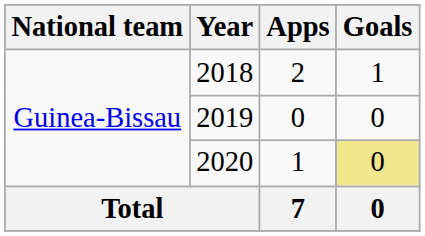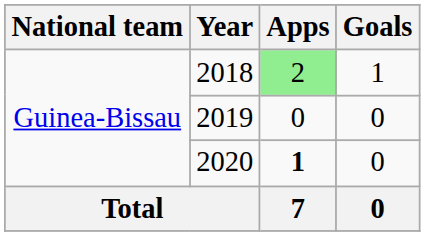(298, 72) no background -> (298, 72) lightgreen background
(298, 162) normal -> (298, 162) bold
(378, 162) khaki background -> (378, 162) no background
